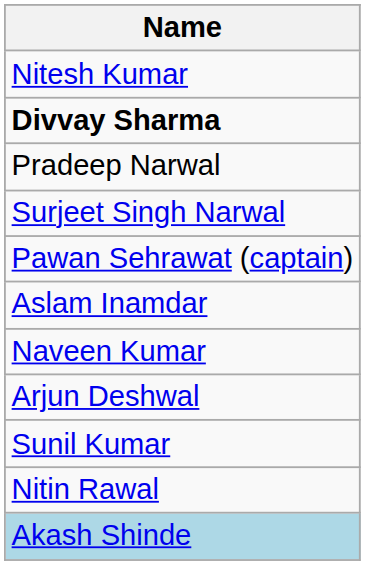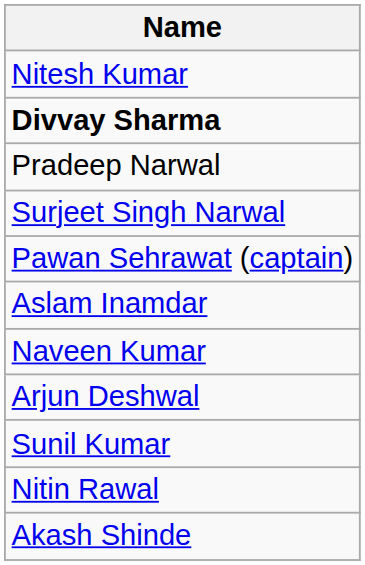(101, 535) lightblue background -> (101, 535) no background
